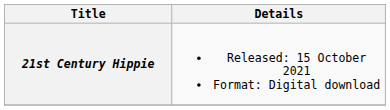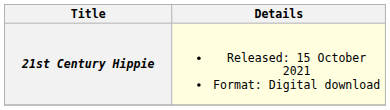(279, 71) no background -> (279, 71) lightyellow background
